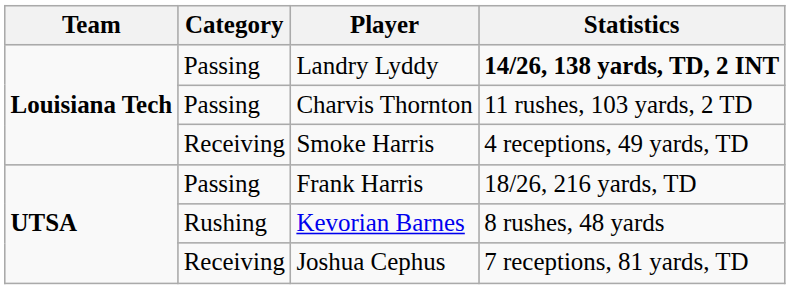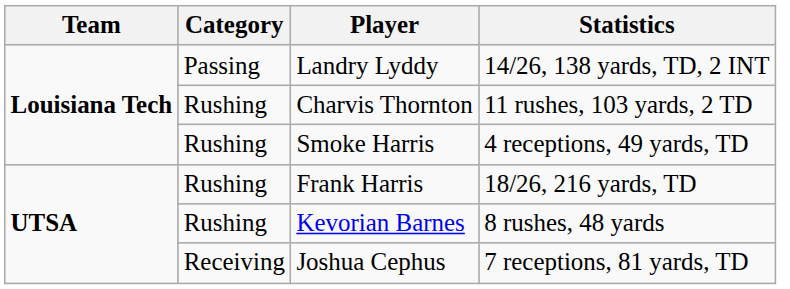(632, 64) bold -> (627, 64) normal
(222, 104) Passing -> (225, 104) Rushing
(234, 144) Receiving -> (225, 144) Rushing
(222, 183) Passing -> (225, 183) Rushing
